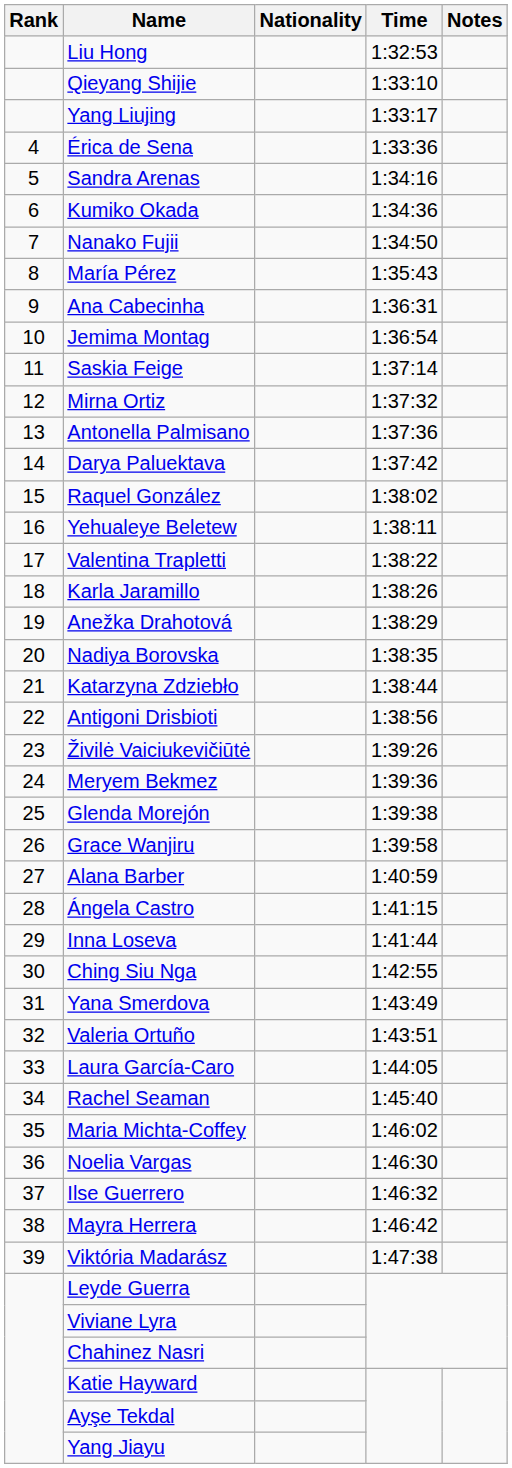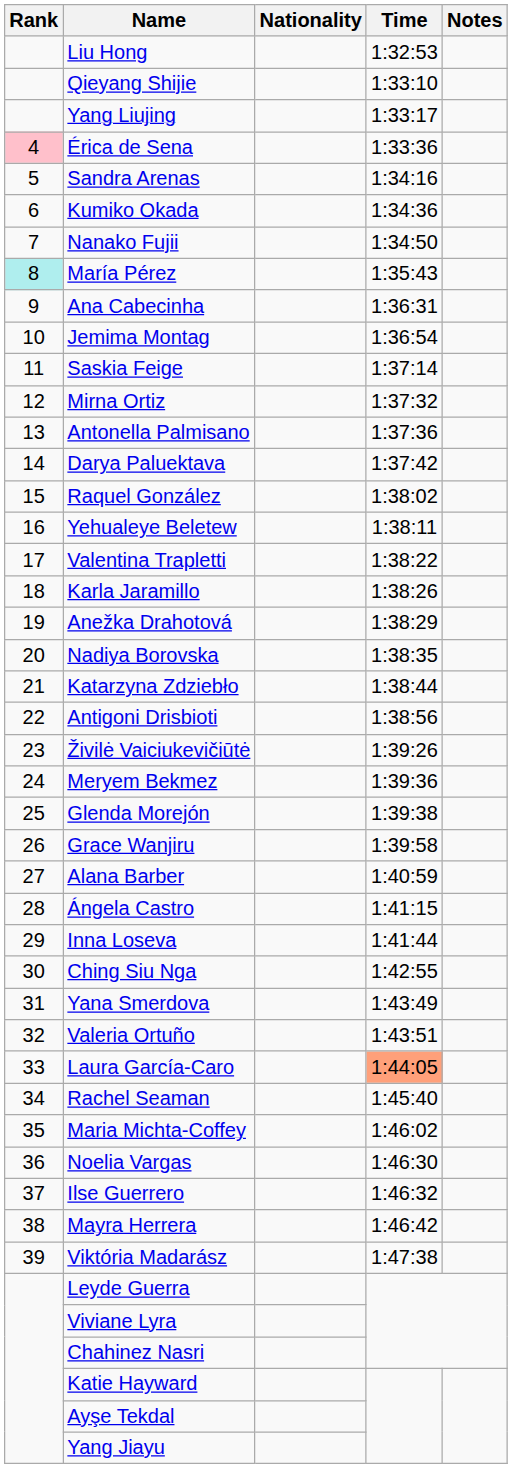(34, 147) no background -> (34, 147) pink background
(34, 274) no background -> (34, 274) paleturquoise background
(404, 1067) no background -> (404, 1067) lightsalmon background
